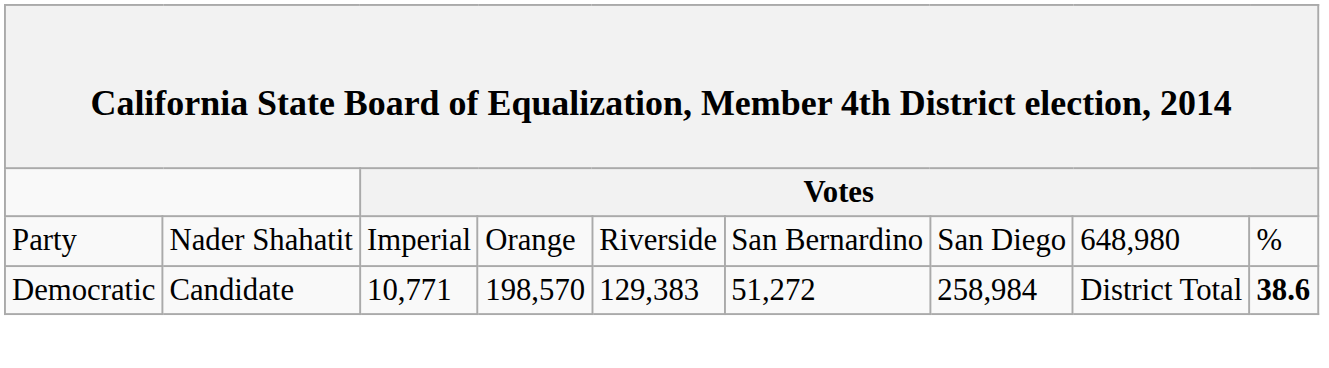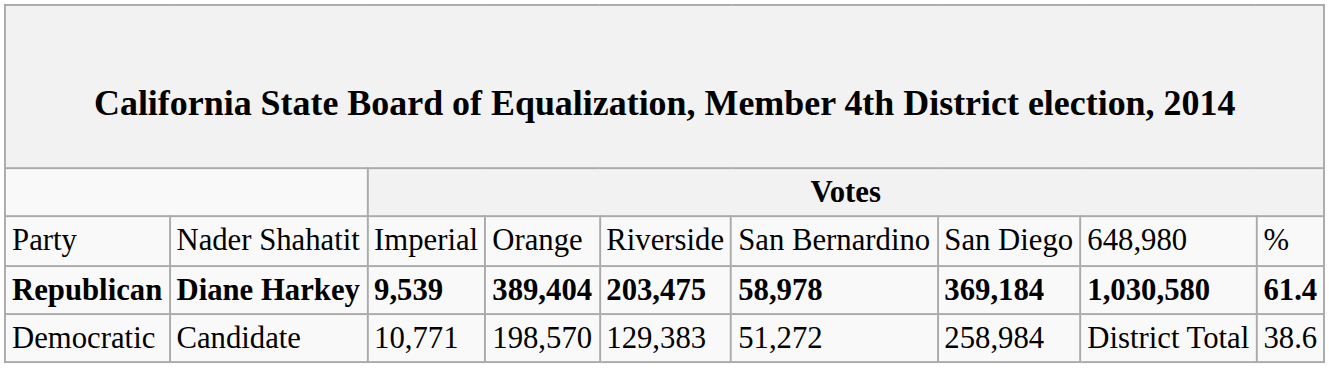+ row: (87, 289)
(1283, 289) bold -> (1290, 337) normal
